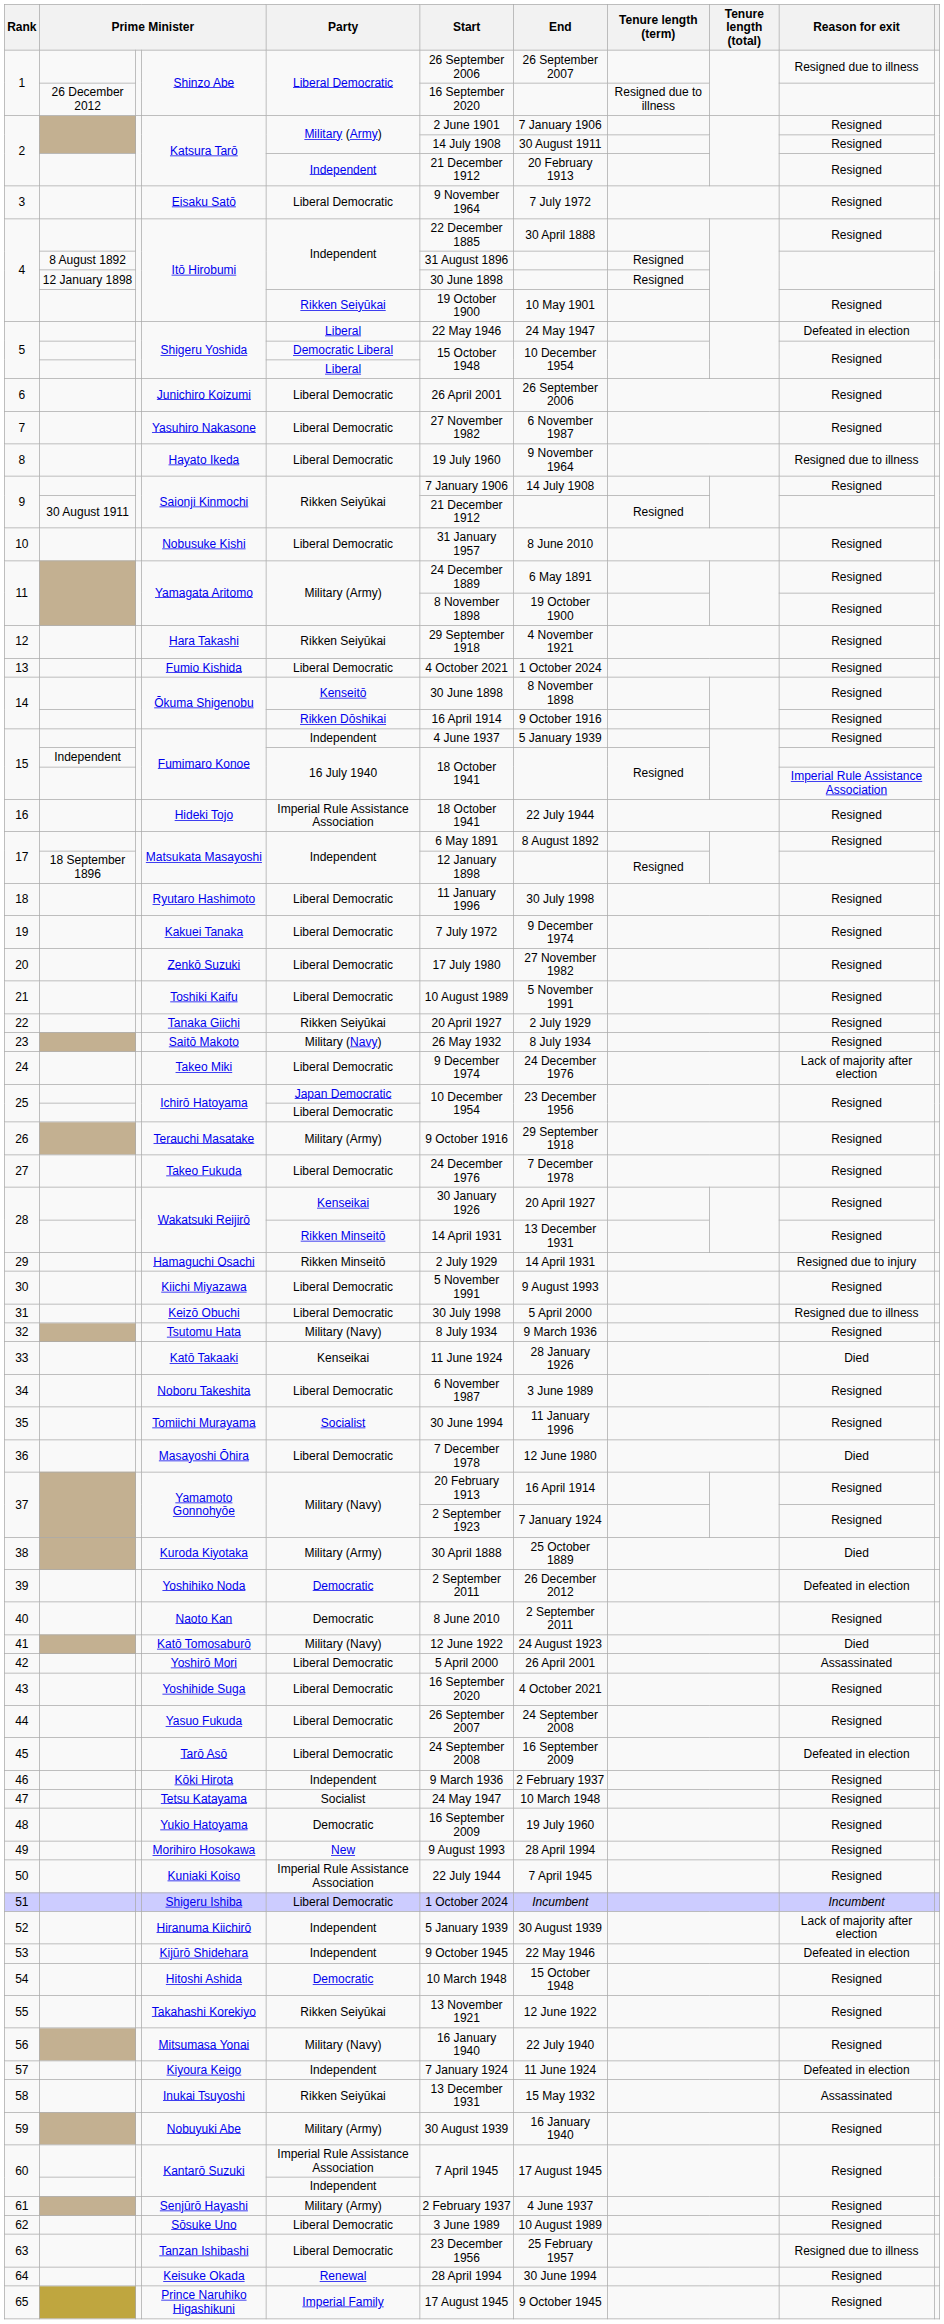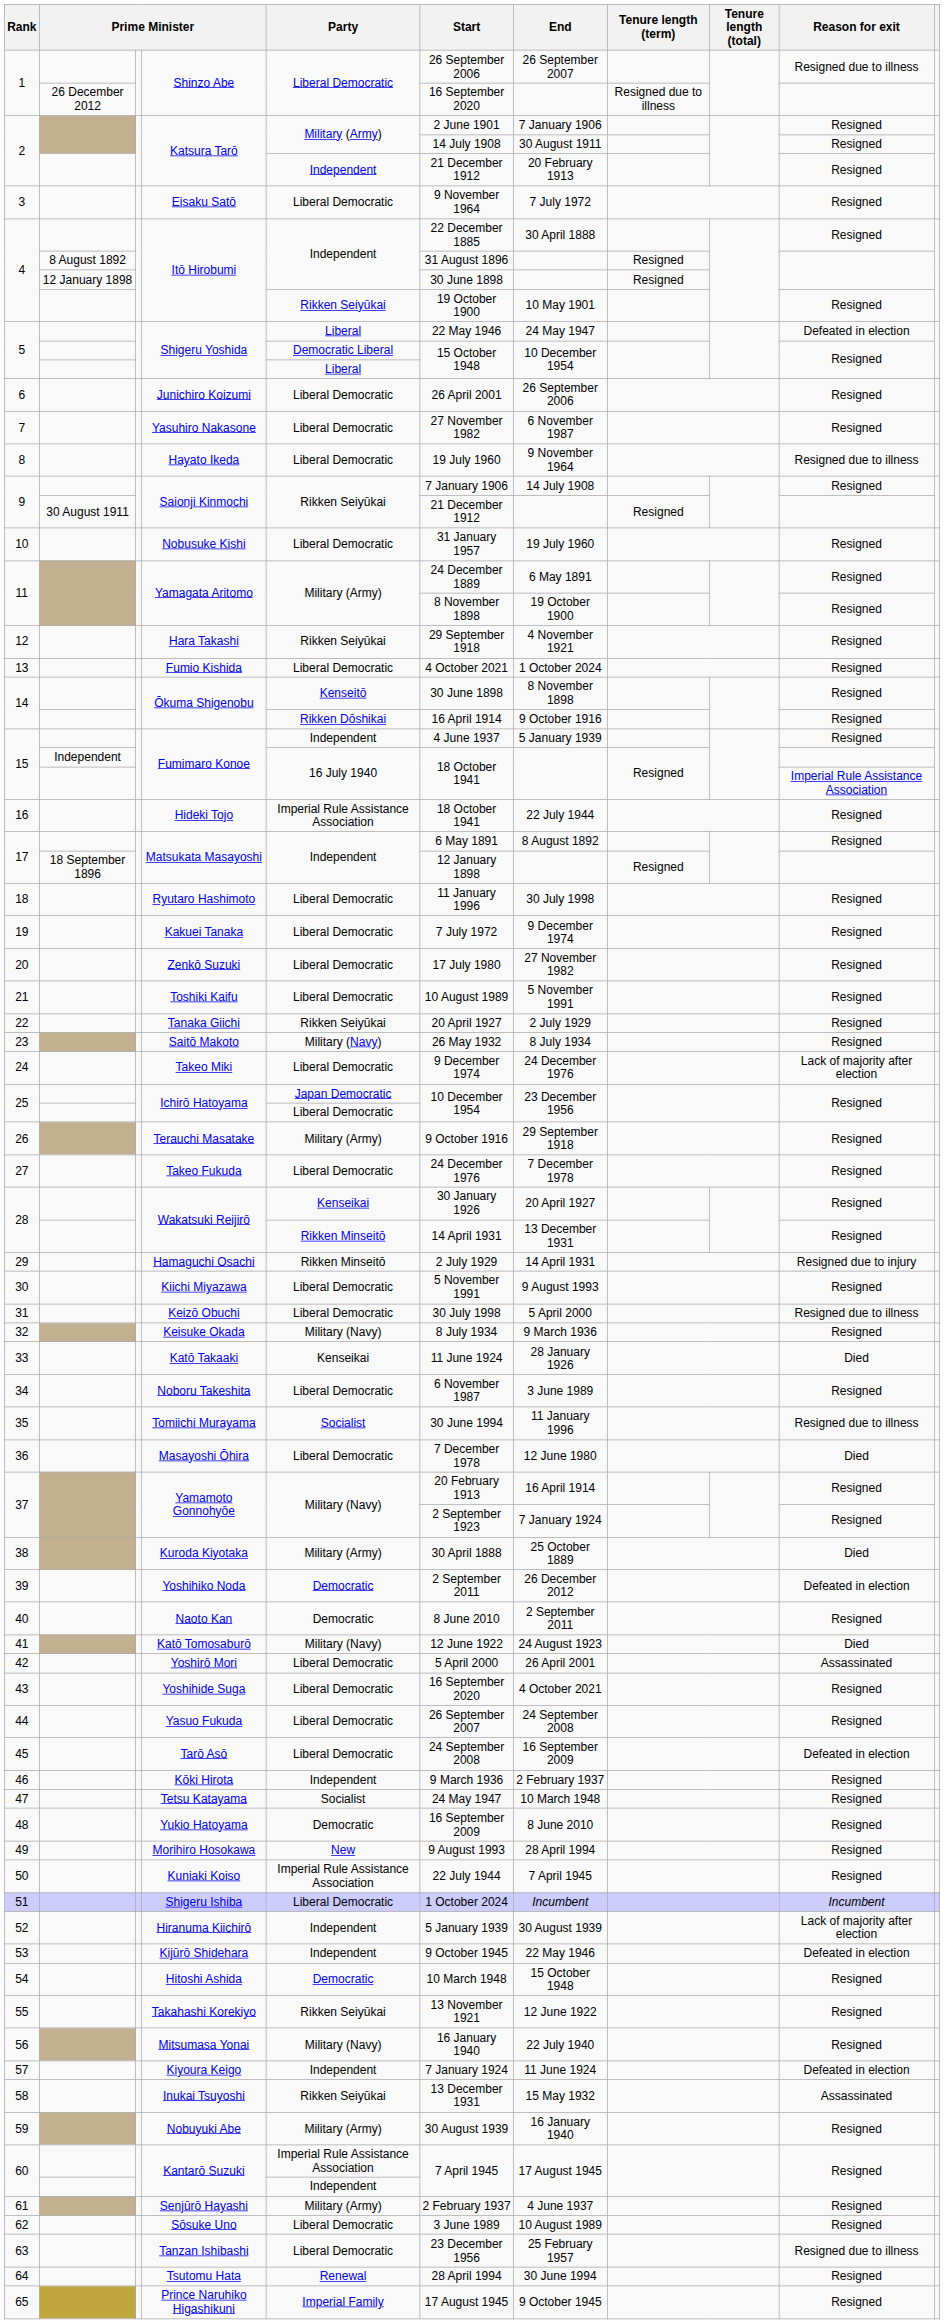(560, 544) 8 June 2010 -> (560, 544) 19 July 1960
(204, 1332) Tsutomu Hata -> (204, 1332) Keisuke Okada
(857, 1423) Resigned -> (857, 1423) Resigned due to illness
(560, 1824) 19 July 1960 -> (560, 1824) 8 June 2010
(204, 2276) Keisuke Okada -> (204, 2276) Tsutomu Hata
